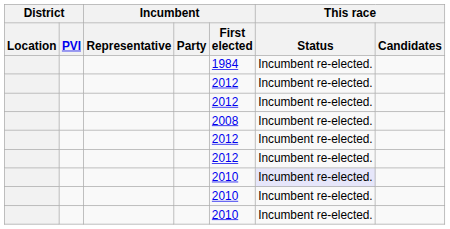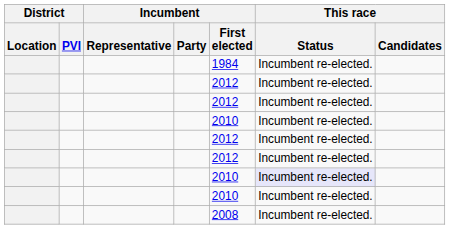(225, 121) 2008 -> (225, 121) 2010
(225, 214) 2010 -> (225, 214) 2008
